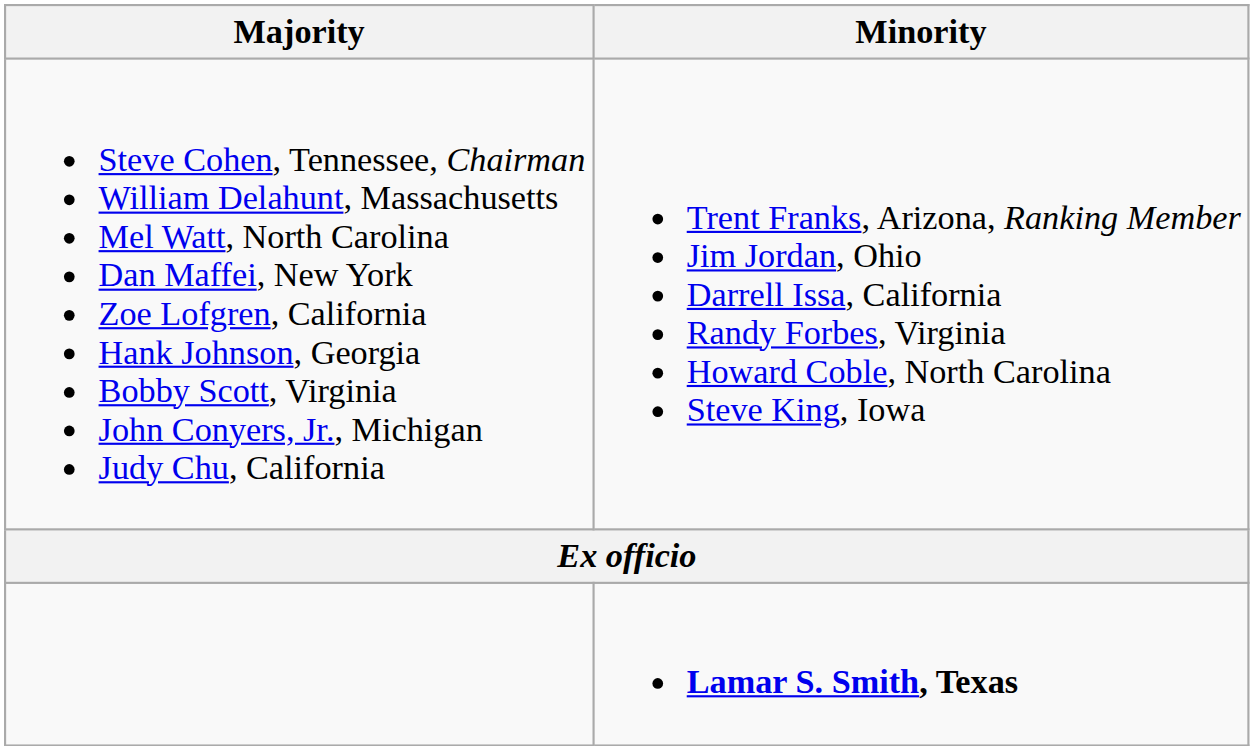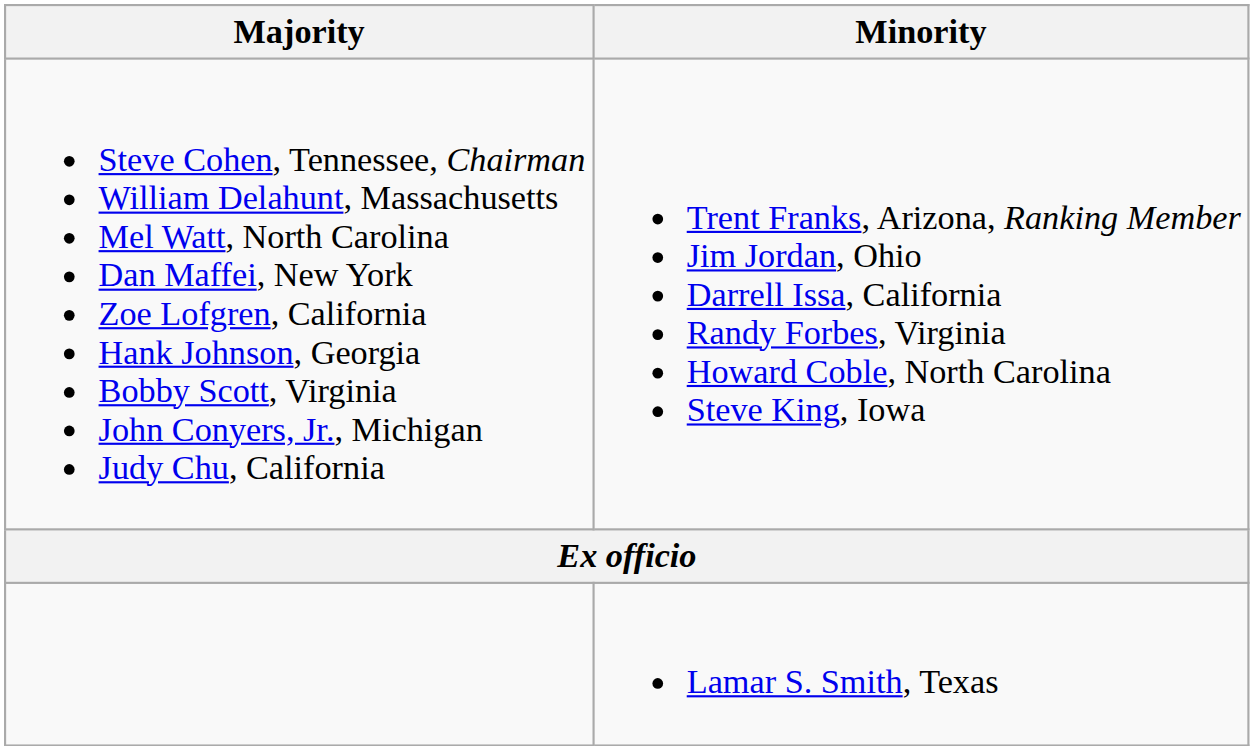(921, 683) bold -> (921, 683) normal
